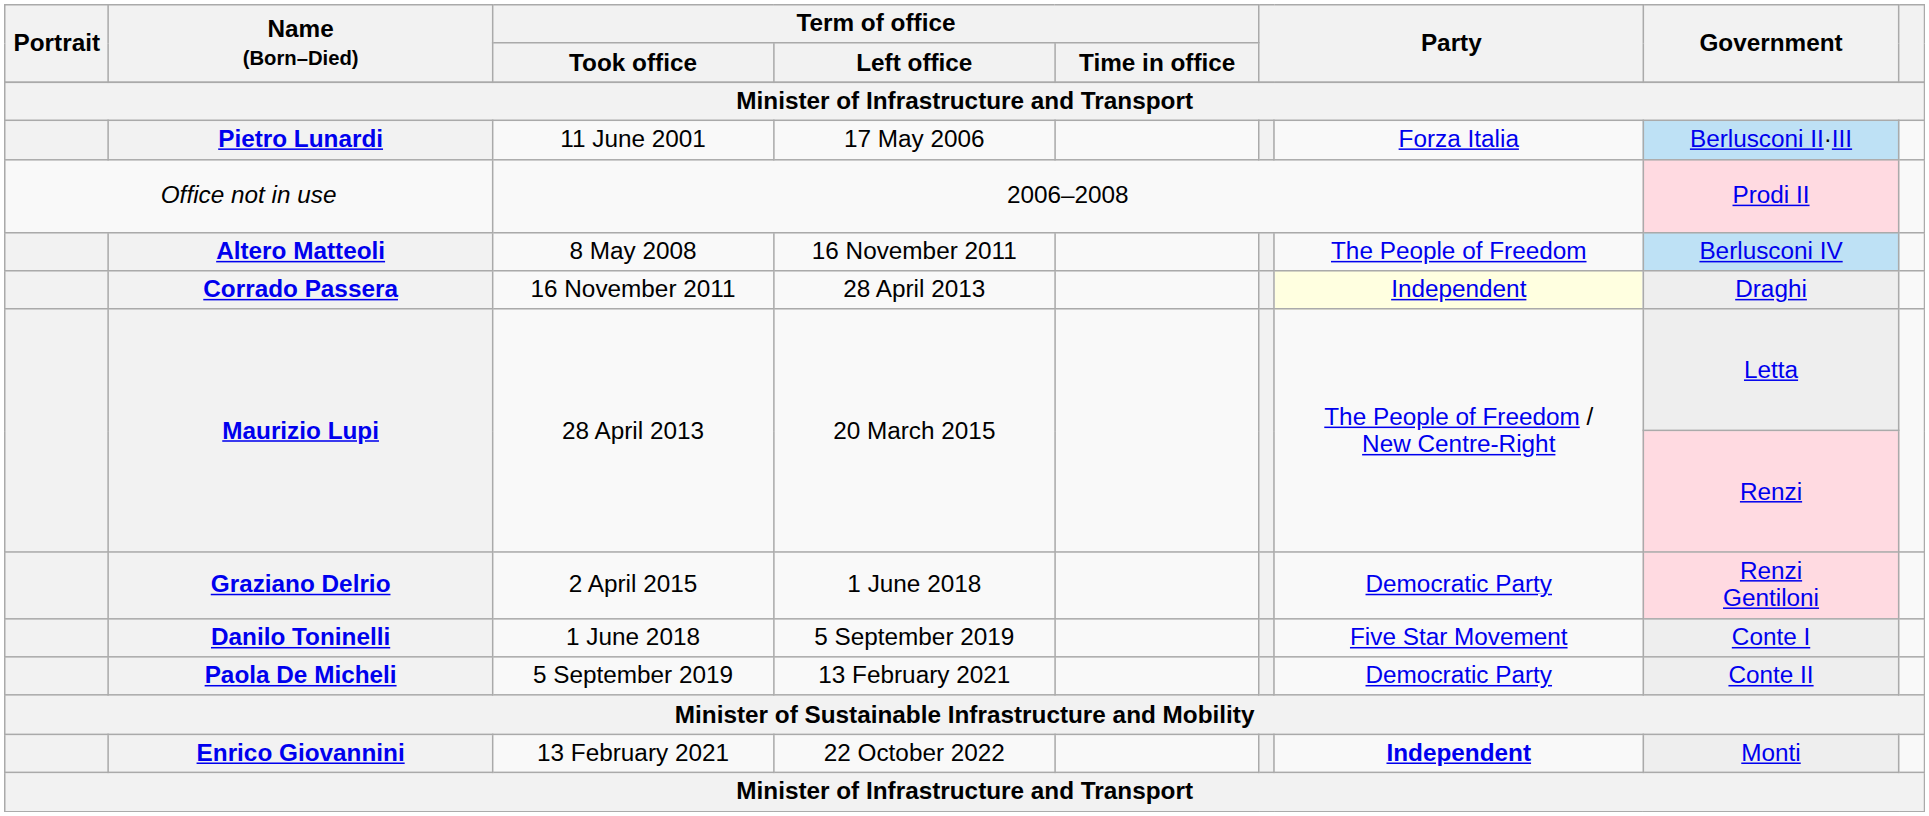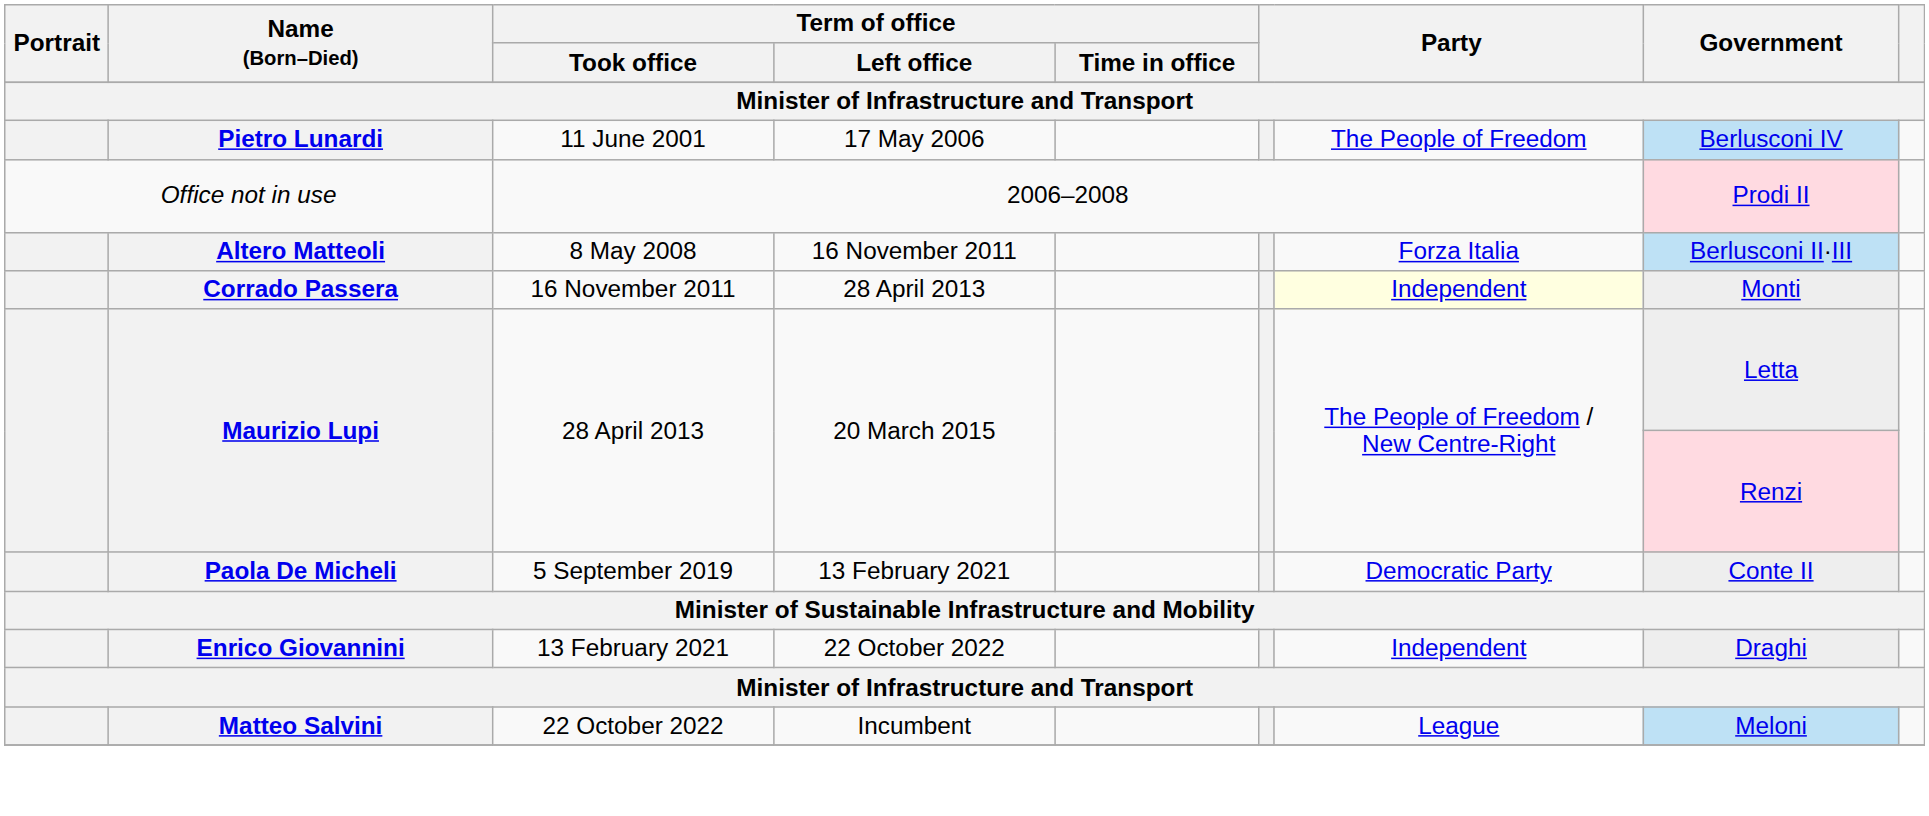(1459, 139) Forza Italia -> (1459, 139) The People of Freedom
(1771, 139) Berlusconi II·III -> (1771, 139) Berlusconi IV
(1459, 251) The People of Freedom -> (1459, 251) Forza Italia
(1771, 251) Berlusconi IV -> (1771, 251) Berlusconi II·III
(1771, 289) Draghi -> (1771, 289) Monti
- row: (301, 585)
- row: (301, 637)
(1459, 753) bold -> (1459, 648) normal
(1771, 753) Monti -> (1771, 648) Draghi
+ row: (301, 725)
